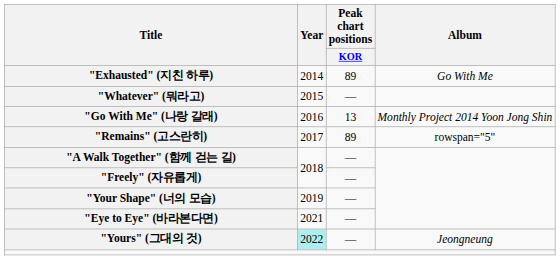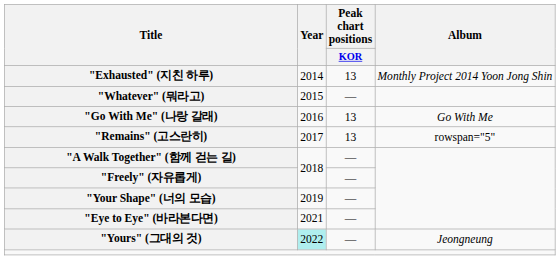(350, 76) 89 -> (350, 76) 13
(465, 76) Go With Me -> (465, 76) Monthly Project 2014 Yoon Jong Shin
(465, 116) Monthly Project 2014 Yoon Jong Shin -> (465, 116) Go With Me
(350, 137) 89 -> (350, 137) 13
